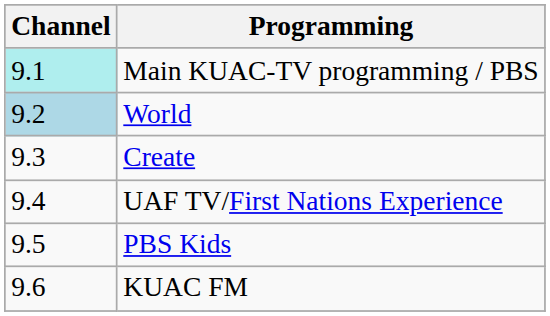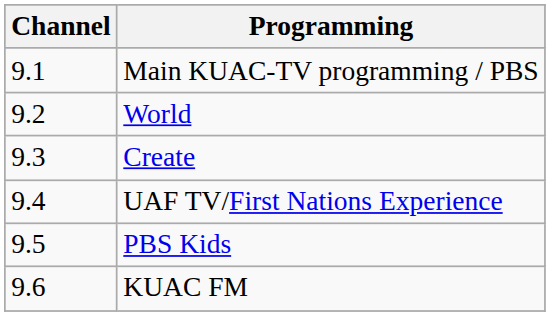(28, 69) paleturquoise background -> (28, 69) no background
(28, 113) lightblue background -> (28, 113) no background
